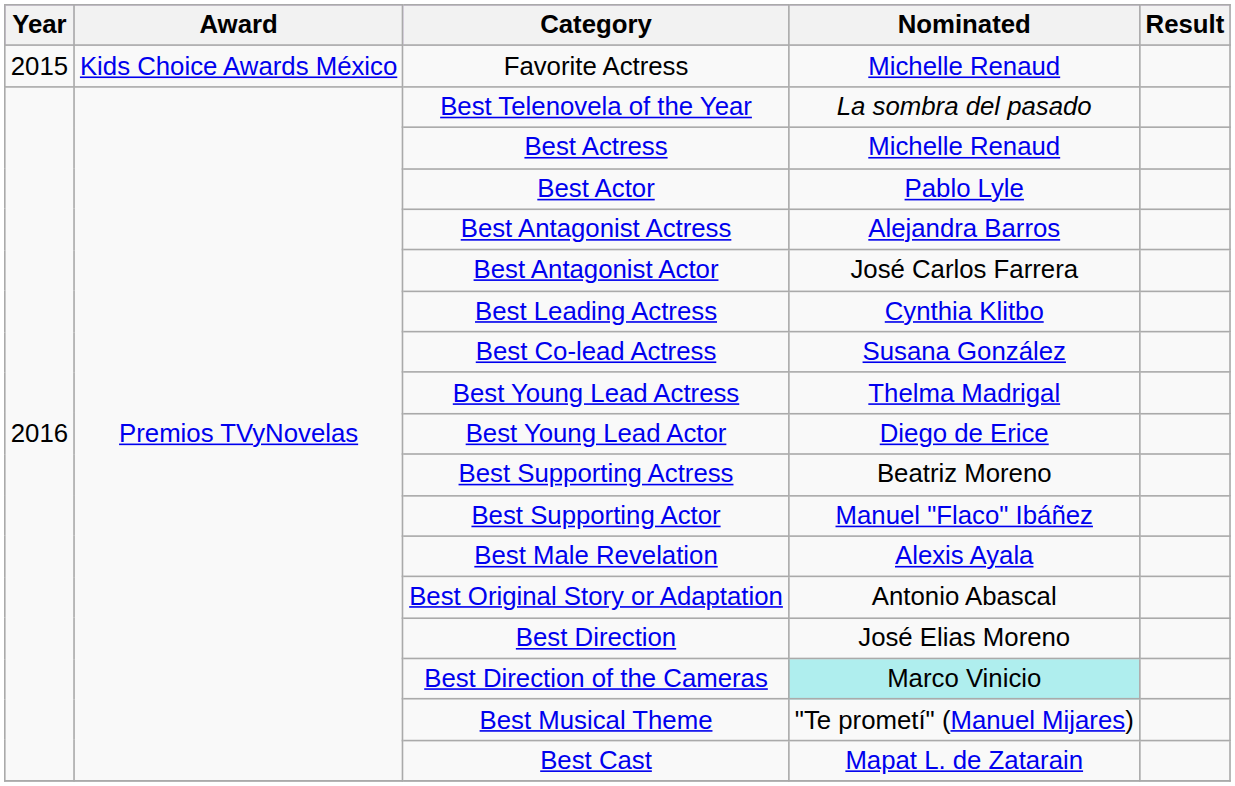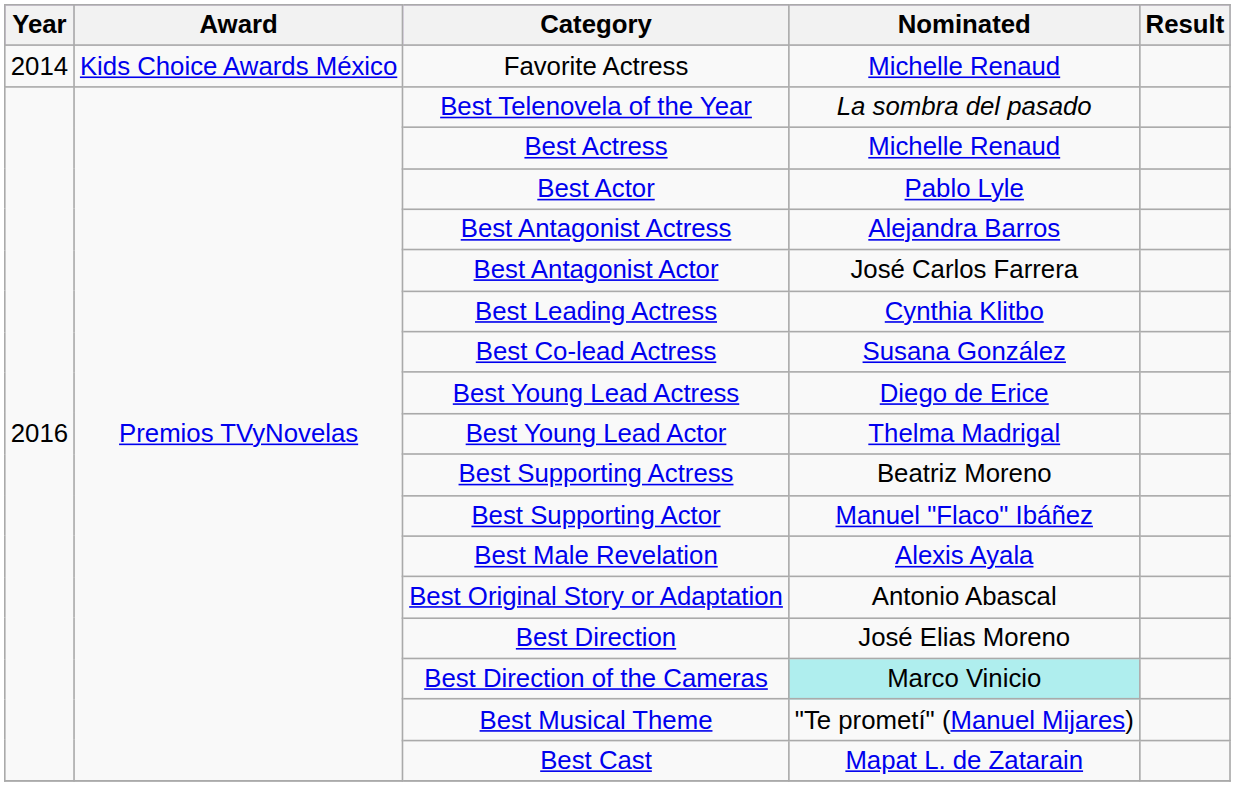(39, 65) 2015 -> (39, 65) 2014
(964, 392) Thelma Madrigal -> (964, 392) Diego de Erice
(964, 433) Diego de Erice -> (964, 433) Thelma Madrigal
